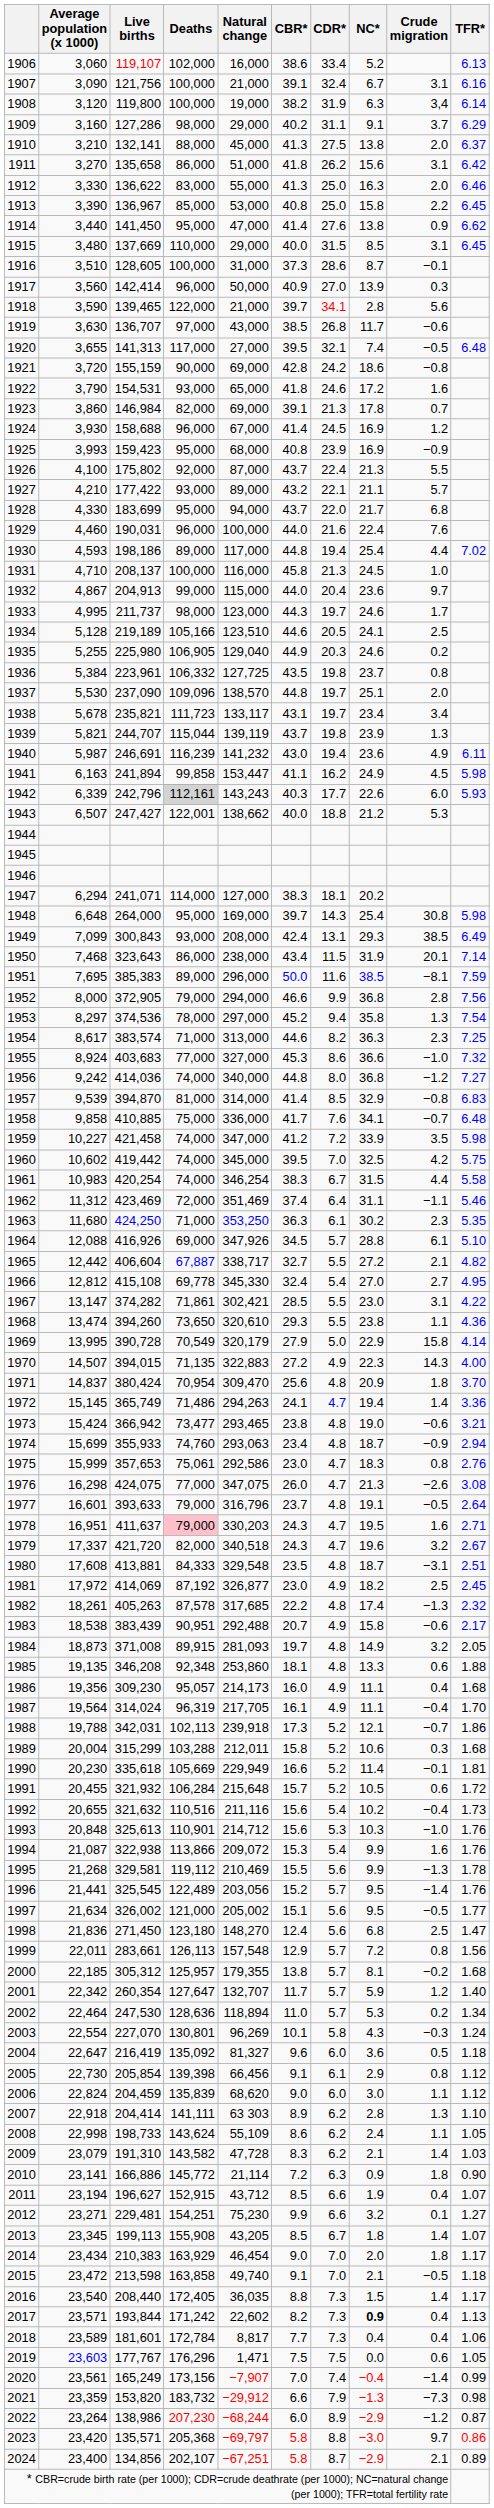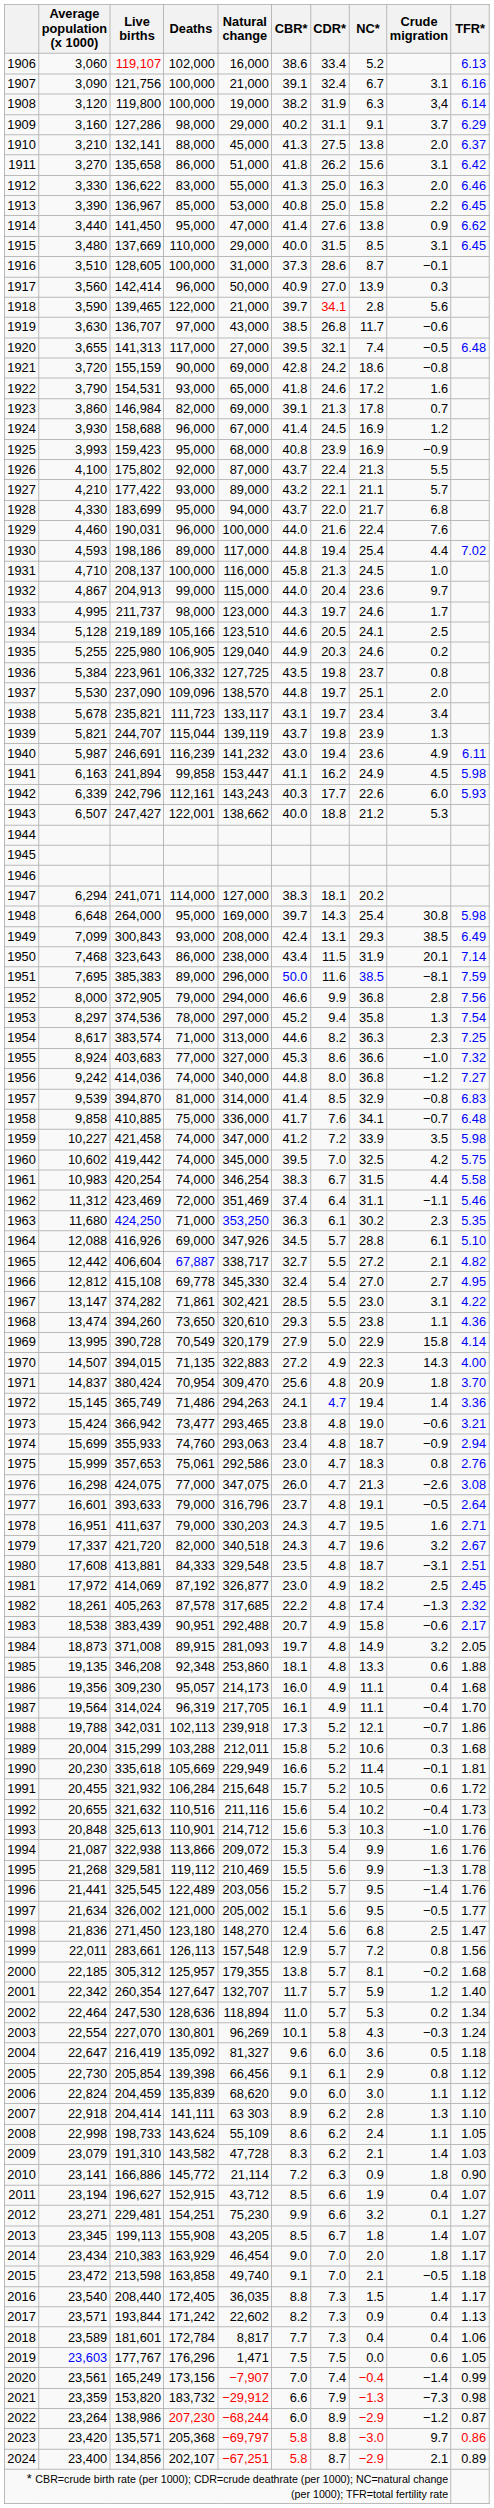(192, 794) lightgrey background -> (192, 794) no background
(195, 1525) pink background -> (195, 1525) no background
(375, 2317) bold -> (375, 2317) normal
